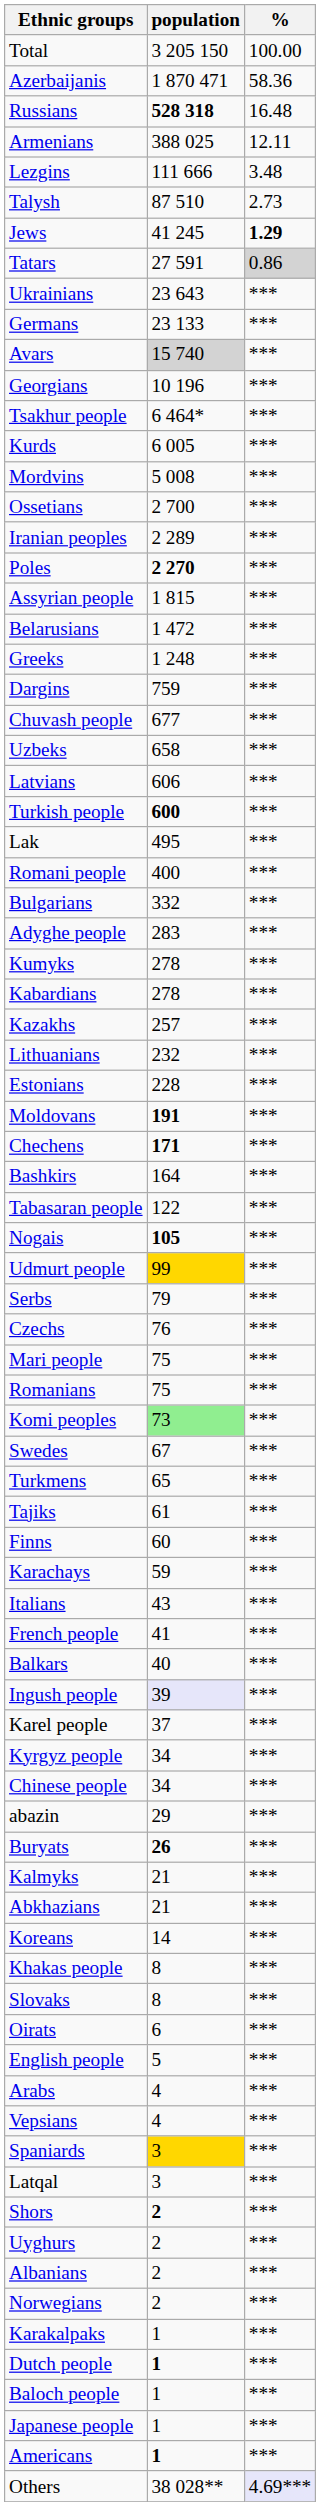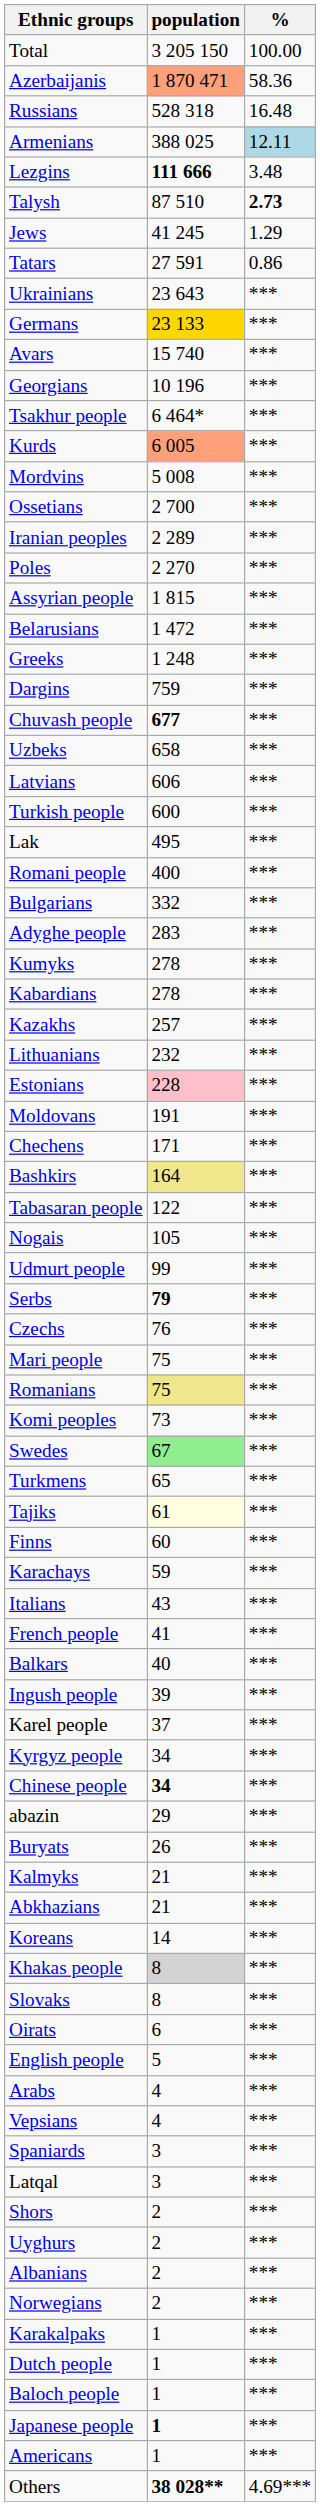(190, 80) no background -> (190, 80) lightsalmon background
(183, 111) bold -> (183, 111) normal
(270, 141) no background -> (270, 141) lightblue background
(182, 171) normal -> (182, 171) bold
(266, 202) normal -> (266, 202) bold
(266, 232) bold -> (266, 232) normal
(266, 263) lightgrey background -> (266, 263) no background
(178, 324) no background -> (178, 324) gold background
(178, 354) lightgrey background -> (178, 354) no background
(173, 446) no background -> (173, 446) lightsalmon background
(173, 567) bold -> (173, 567) normal
(166, 720) normal -> (166, 720) bold
(166, 811) bold -> (166, 811) normal
(166, 1085) no background -> (166, 1085) pink background
(166, 1115) bold -> (166, 1115) normal
(166, 1146) bold -> (166, 1146) normal
(166, 1176) no background -> (166, 1176) khaki background
(166, 1237) bold -> (166, 1237) normal
(161, 1268) gold background -> (161, 1268) no background
(161, 1298) normal -> (161, 1298) bold
(161, 1389) no background -> (161, 1389) khaki background
(161, 1420) lightgreen background -> (161, 1420) no background
(161, 1450) no background -> (161, 1450) lightgreen background
(161, 1511) no background -> (161, 1511) lightyellow background
(161, 1694) lavender background -> (161, 1694) no background
(161, 1785) normal -> (161, 1785) bold
(161, 1846) bold -> (161, 1846) normal
(156, 1968) no background -> (156, 1968) lightgrey background
(156, 2151) gold background -> (156, 2151) no background
(156, 2212) bold -> (156, 2212) normal
(156, 2364) bold -> (156, 2364) normal
(156, 2425) normal -> (156, 2425) bold
(156, 2455) bold -> (156, 2455) normal
(187, 2486) normal -> (187, 2486) bold
(280, 2486) lavender background -> (280, 2486) no background
